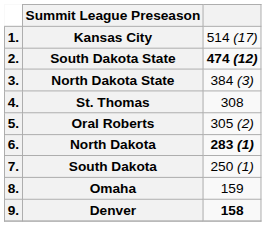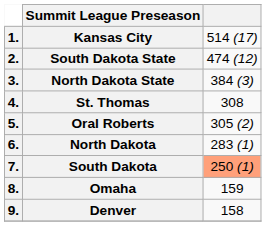(232, 59) bold -> (232, 59) normal
(232, 145) bold -> (232, 145) normal
(232, 167) no background -> (232, 167) lightsalmon background
(232, 210) bold -> (232, 210) normal
